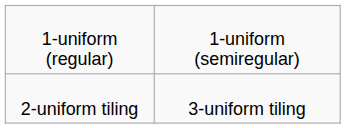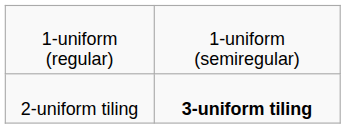(247, 108) normal -> (247, 108) bold
